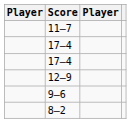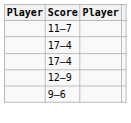- row: (25, 110)
